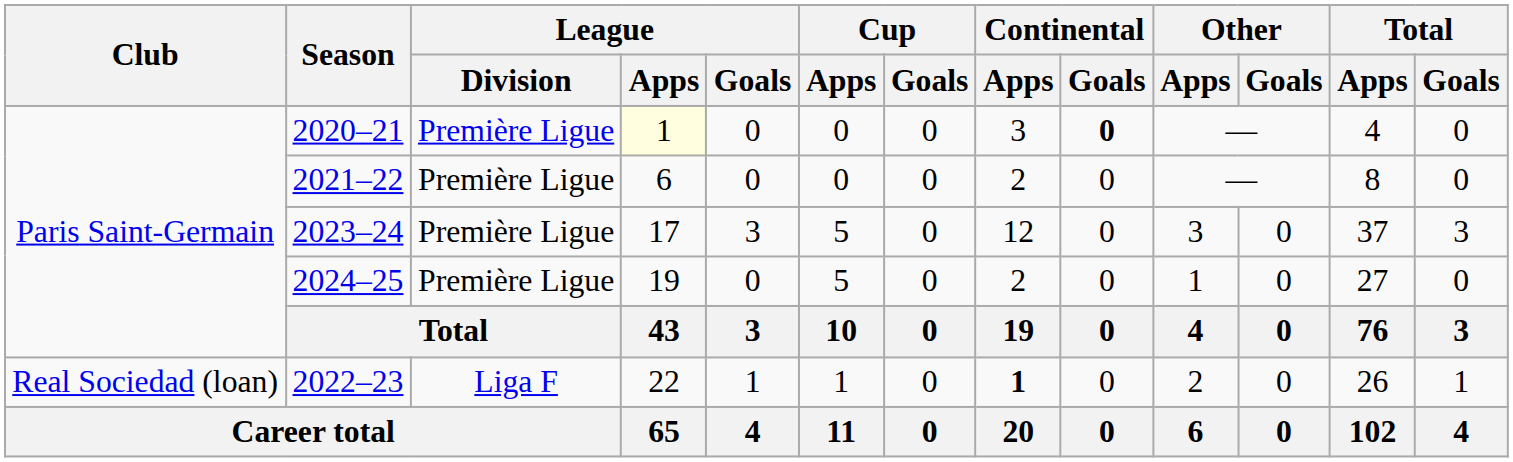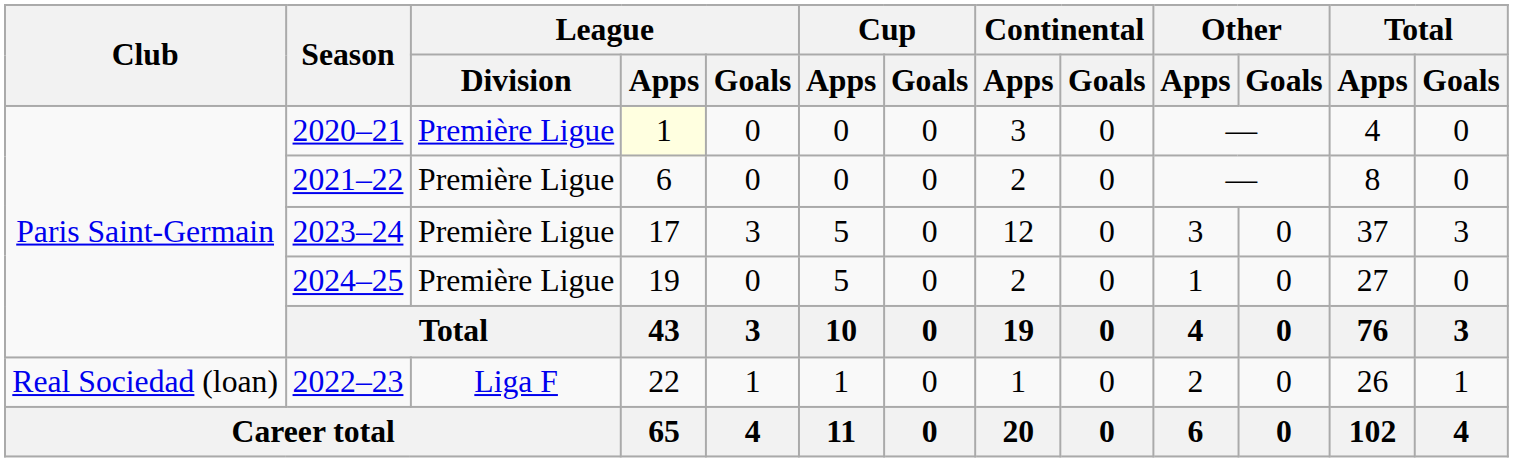(1107, 130) bold -> (1107, 130) normal
(1018, 381) bold -> (1018, 381) normal
